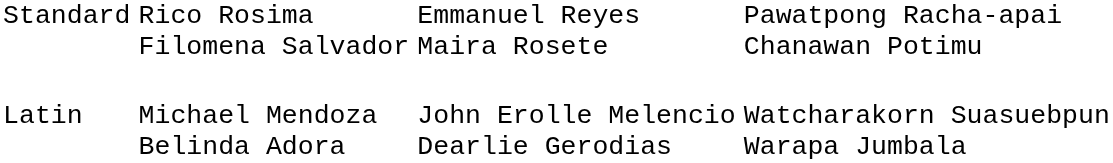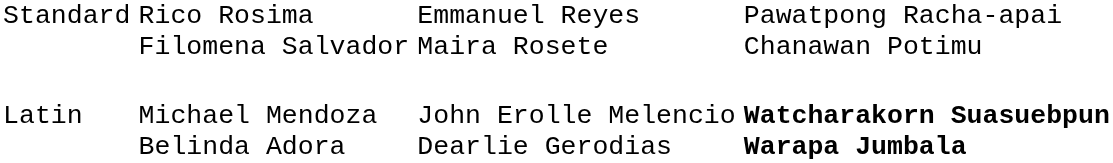(927, 131) normal -> (927, 131) bold
